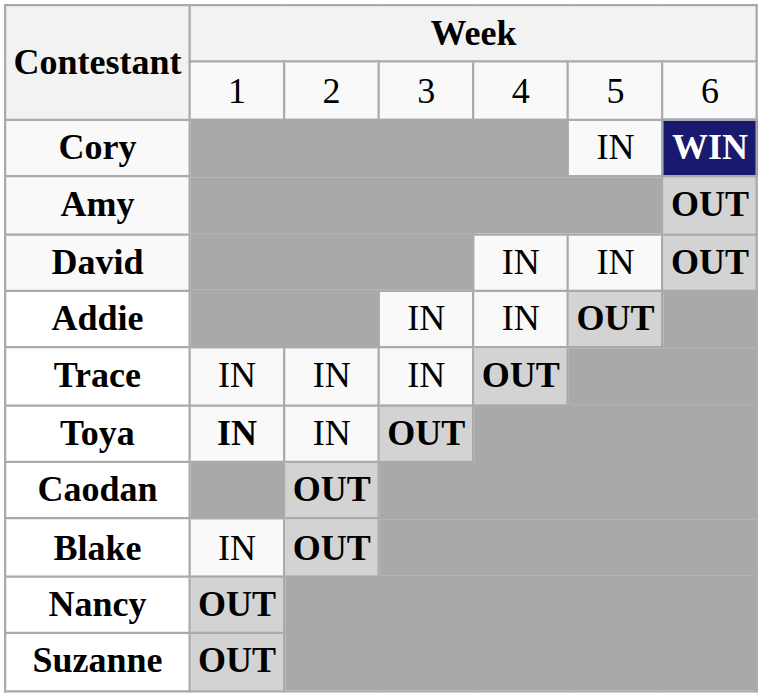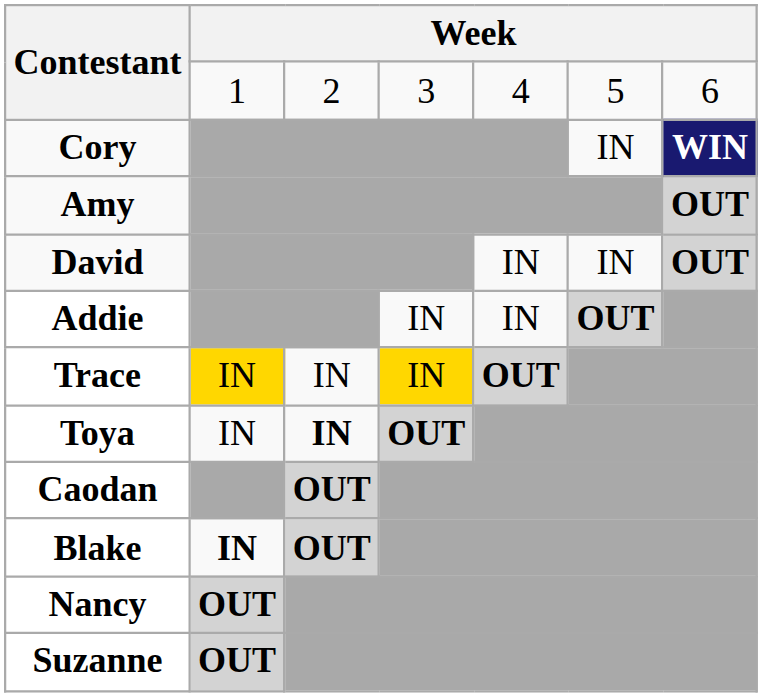(237, 375) no background -> (237, 375) gold background
(426, 375) no background -> (426, 375) gold background
(237, 432) bold -> (237, 432) normal
(332, 432) normal -> (332, 432) bold
(237, 546) normal -> (237, 546) bold
